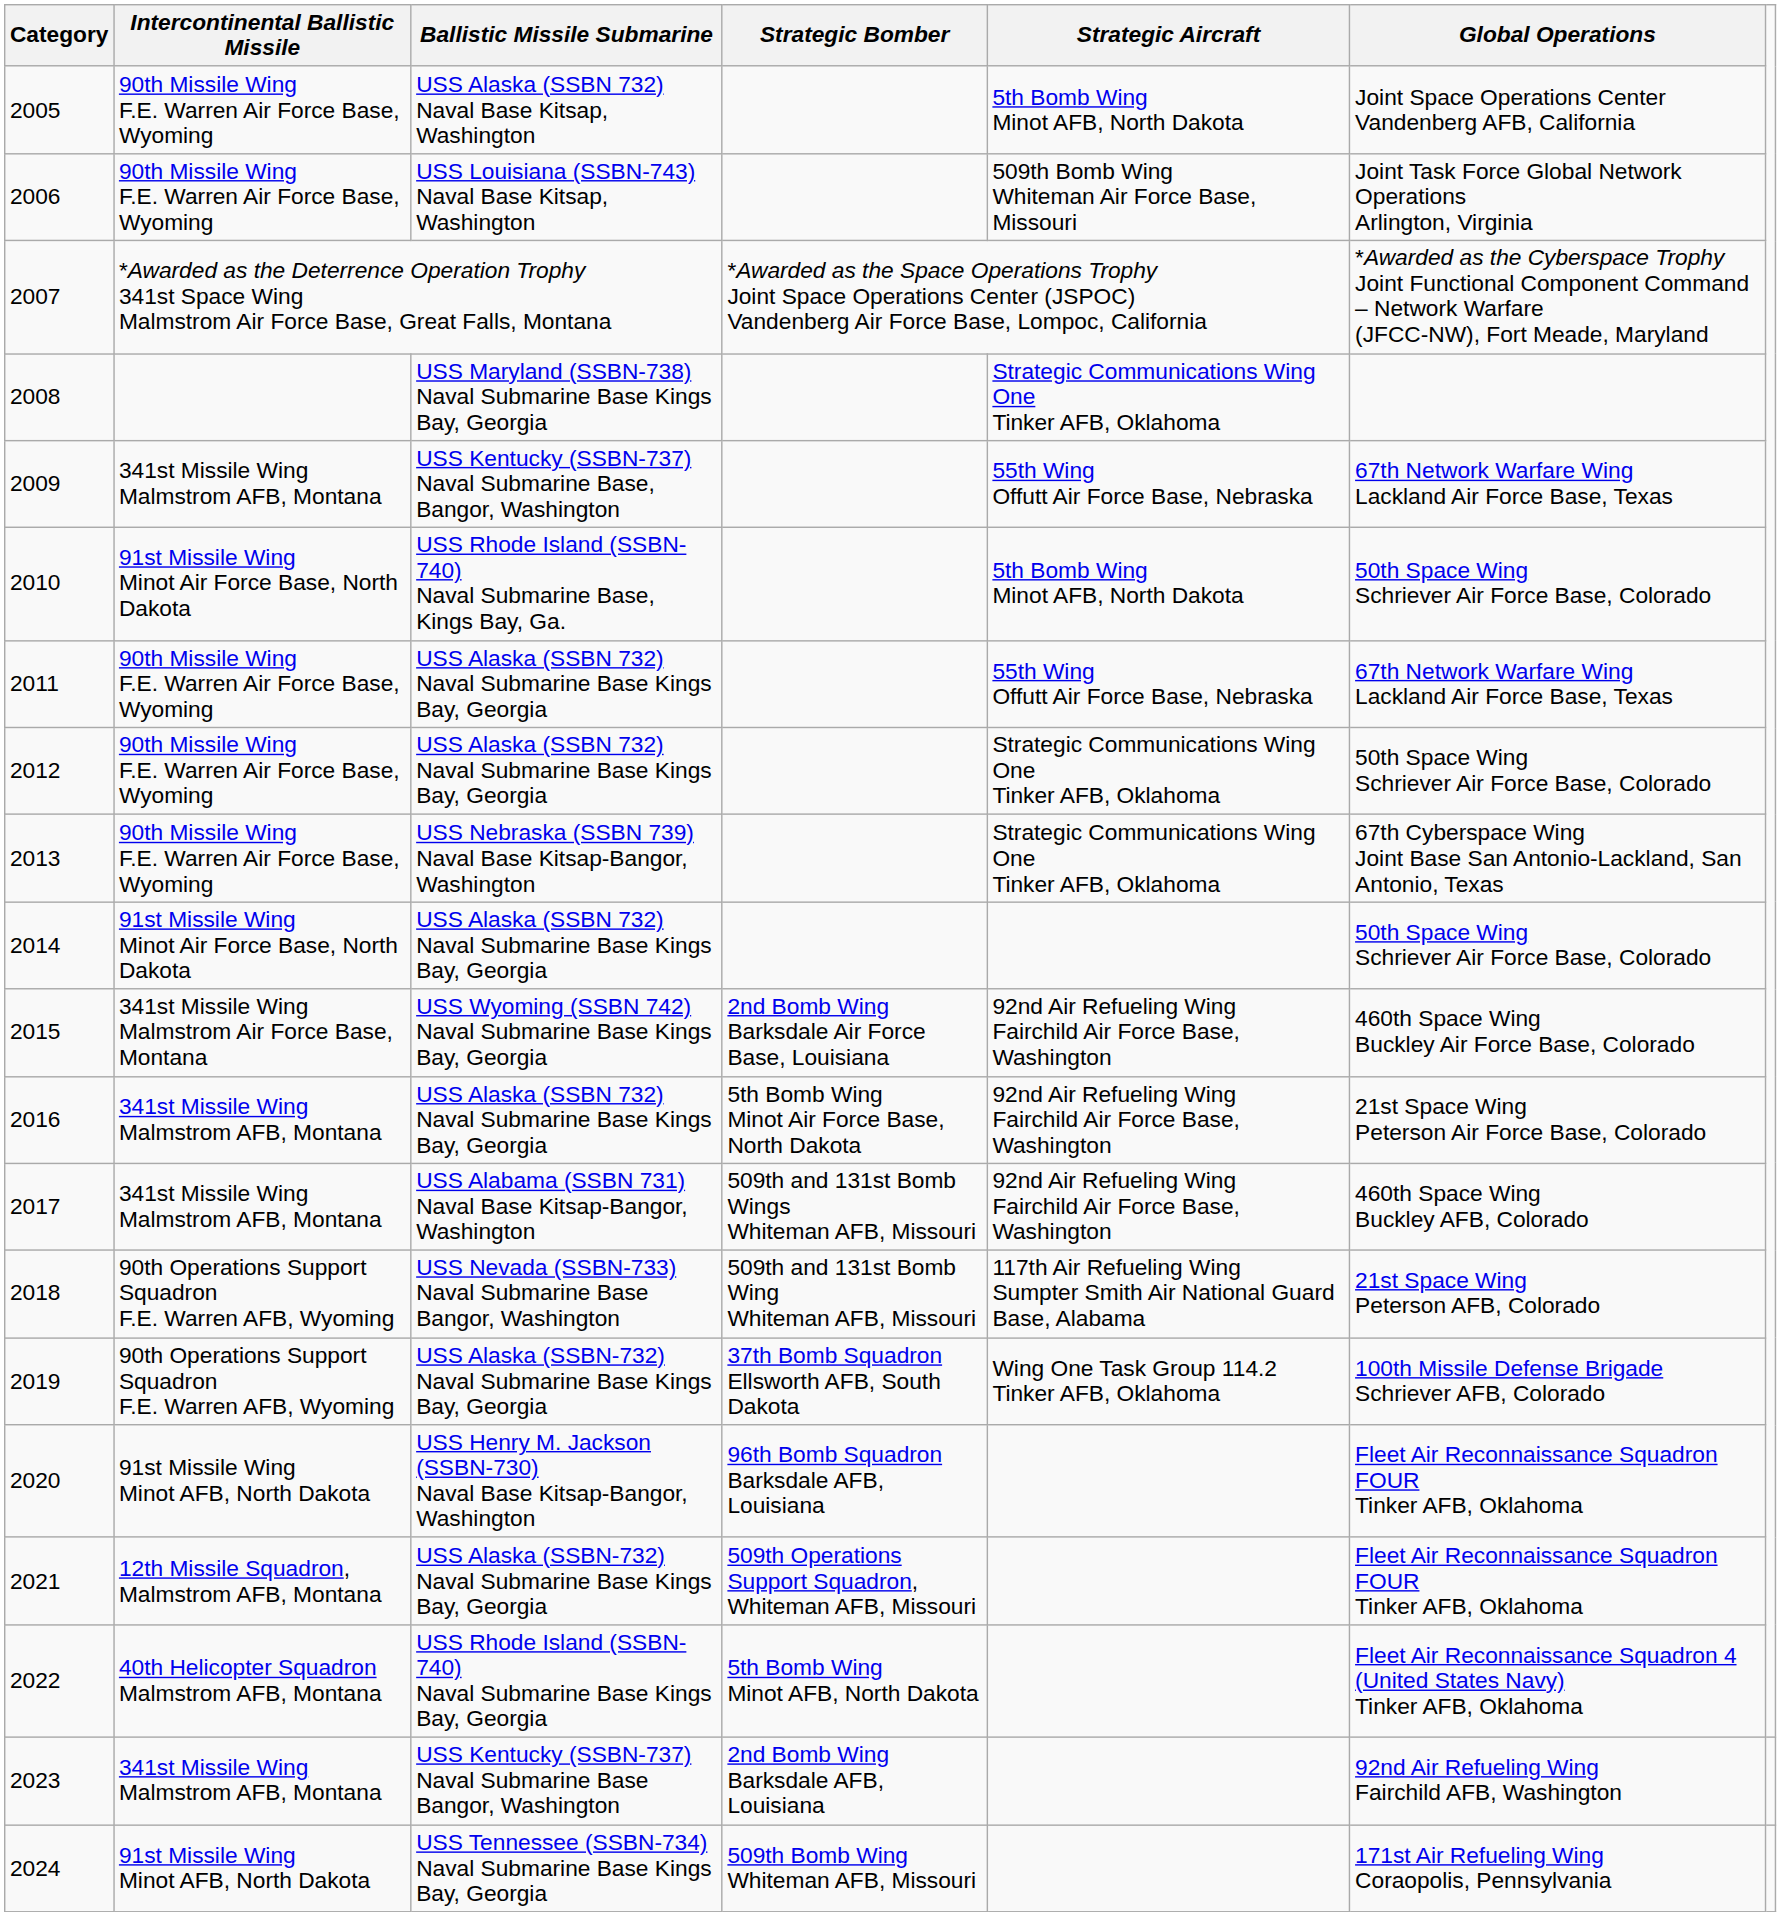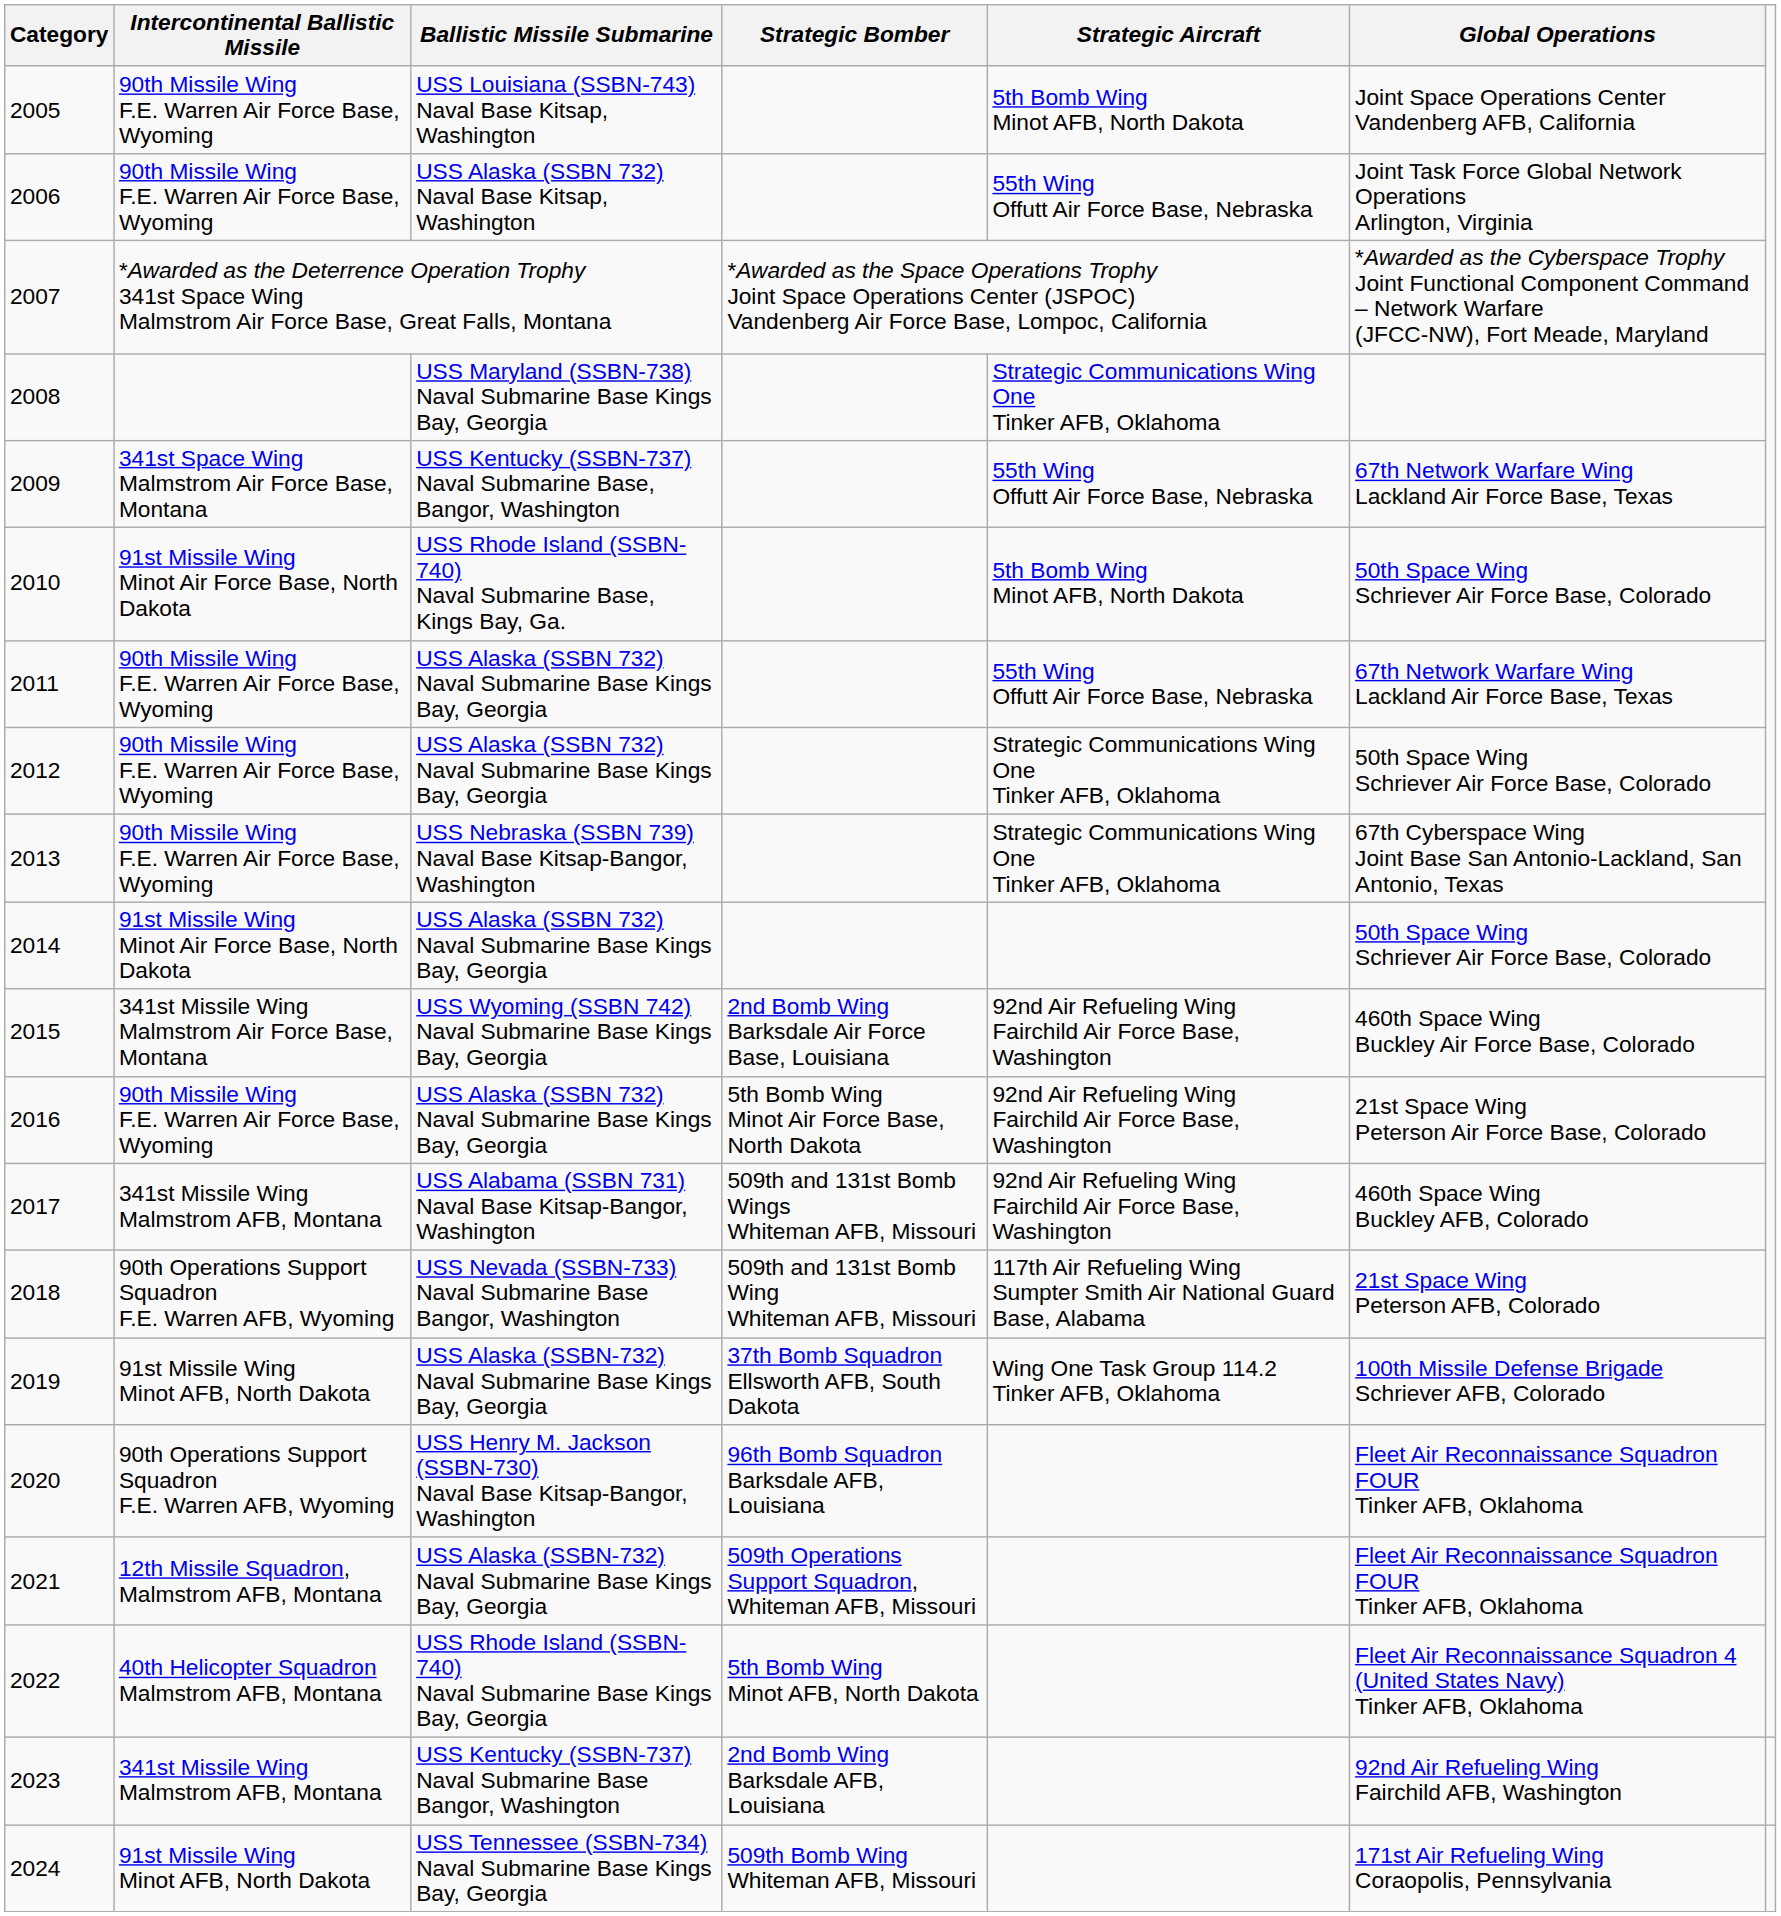(540, 109) USS Alaska (SSBN 732) Naval Base Kitsap, Washington -> (556, 109) USS Louisiana (SSBN-743) Naval Base Kitsap, Washington
(556, 196) USS Louisiana (SSBN-743) Naval Base Kitsap, Washington -> (540, 196) USS Alaska (SSBN 732) Naval Base Kitsap, Washington
(1124, 196) 509th Bomb Wing Whiteman Air Force Base, Missouri -> (1153, 196) 55th Wing Offutt Air Force Base, Nebraska
(250, 483) 341st Missile Wing Malmstrom AFB, Montana -> (256, 483) 341st Space Wing Malmstrom Air Force Base, Montana
(250, 1119) 341st Missile Wing Malmstrom AFB, Montana -> (259, 1119) 90th Missile Wing F.E. Warren Air Force Base, Wyoming
(257, 1380) 90th Operations Support Squadron F.E. Warren AFB, Wyoming -> (245, 1380) 91st Missile Wing Minot AFB, North Dakota
(245, 1480) 91st Missile Wing Minot AFB, North Dakota -> (257, 1480) 90th Operations Support Squadron F.E. Warren AFB, Wyoming
